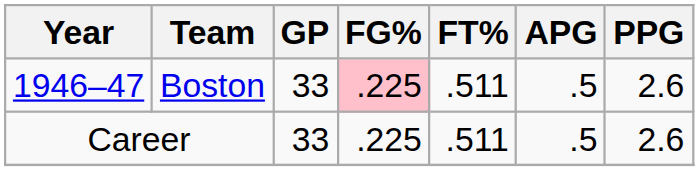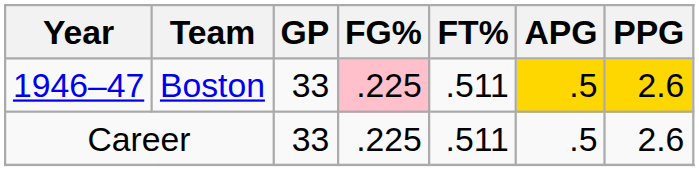(583, 85) no background -> (583, 85) gold background
(661, 85) no background -> (661, 85) gold background
